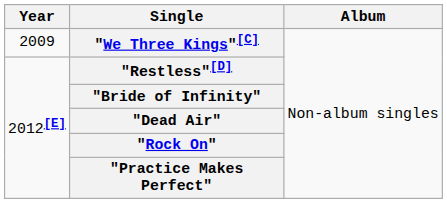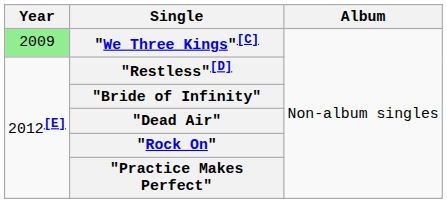(37, 43) no background -> (37, 43) lightgreen background
